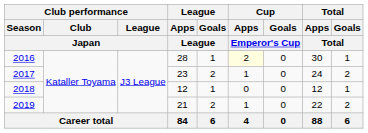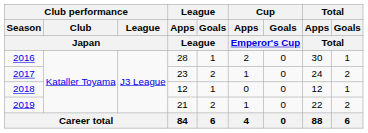(246, 58) lightyellow background -> (246, 58) no background
